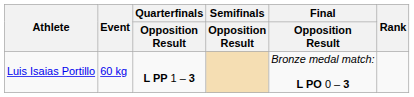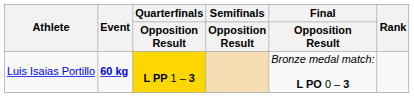(114, 72) normal -> (114, 72) bold
(169, 78) no background -> (169, 78) gold background
